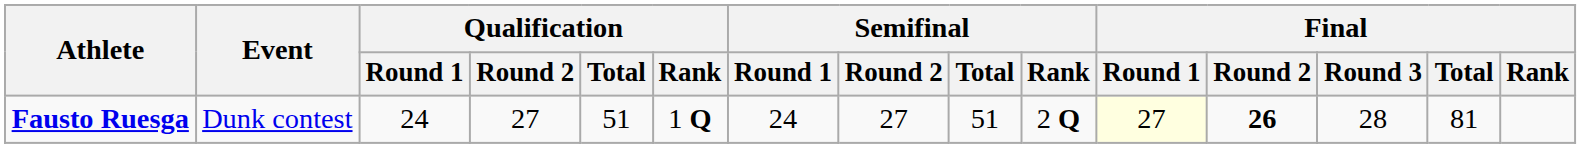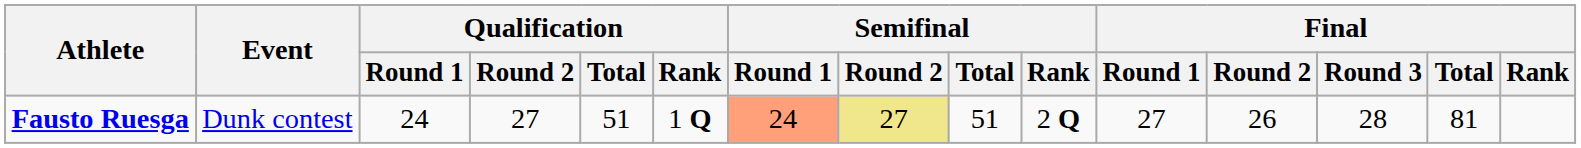(783, 119) no background -> (783, 119) lightsalmon background
(894, 119) no background -> (894, 119) khaki background
(1152, 119) lightyellow background -> (1152, 119) no background
(1262, 119) bold -> (1262, 119) normal
